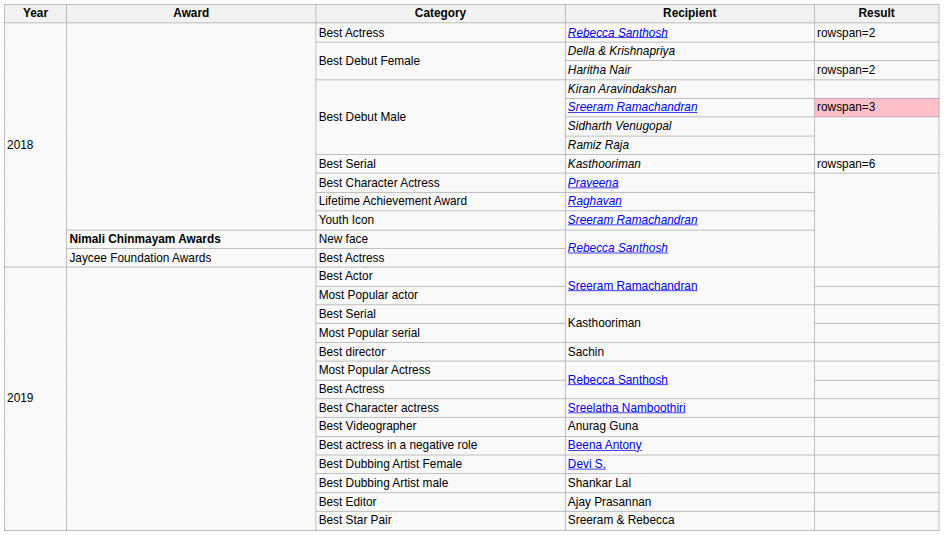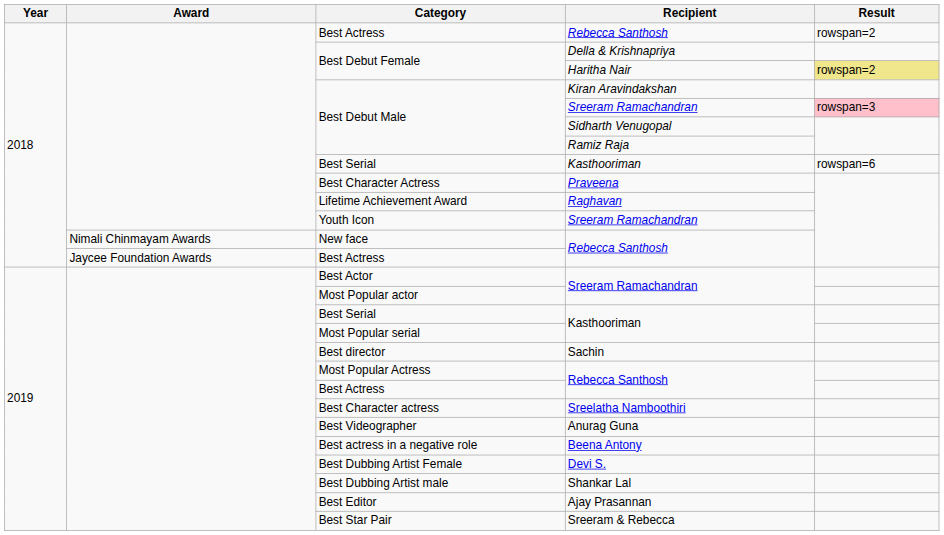(846, 70) no background -> (846, 70) khaki background
(145, 239) bold -> (140, 239) normal
